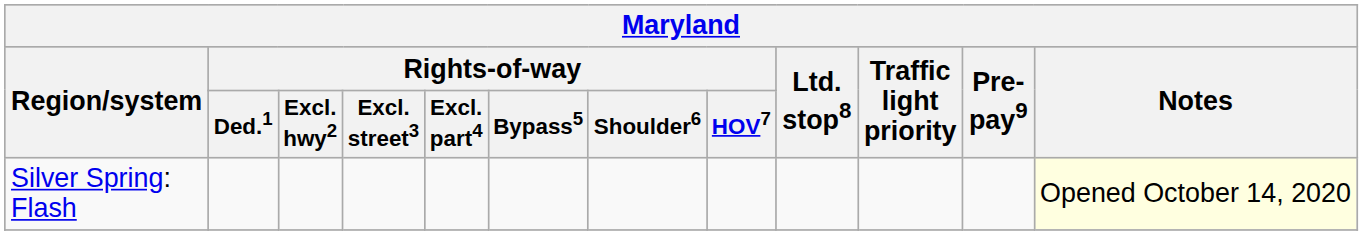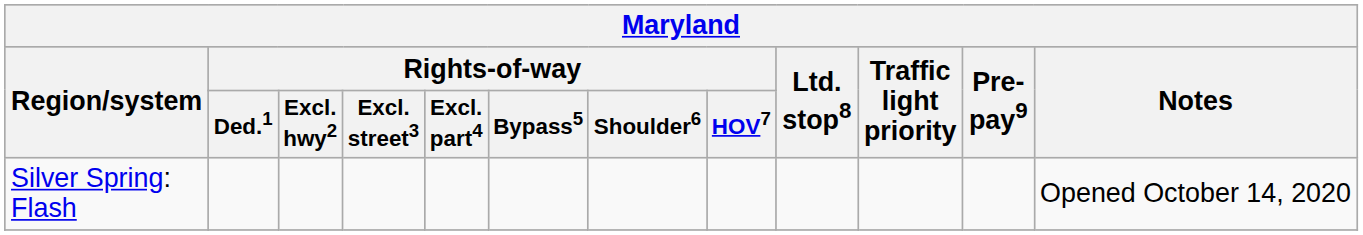(1196, 192) lightyellow background -> (1196, 192) no background
